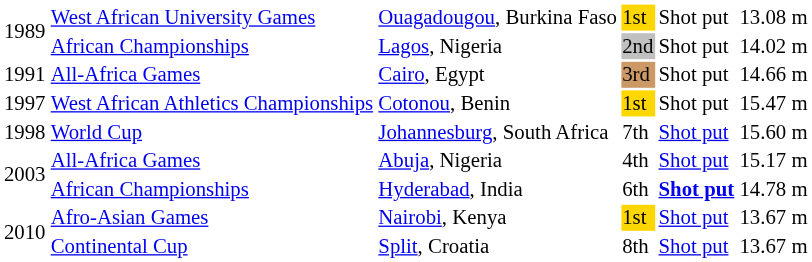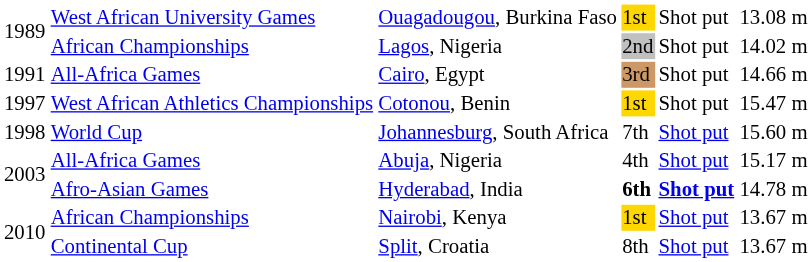(150, 189) African Championships -> (130, 189) Afro-Asian Games
(635, 189) normal -> (637, 189) bold
(130, 217) Afro-Asian Games -> (150, 217) African Championships
